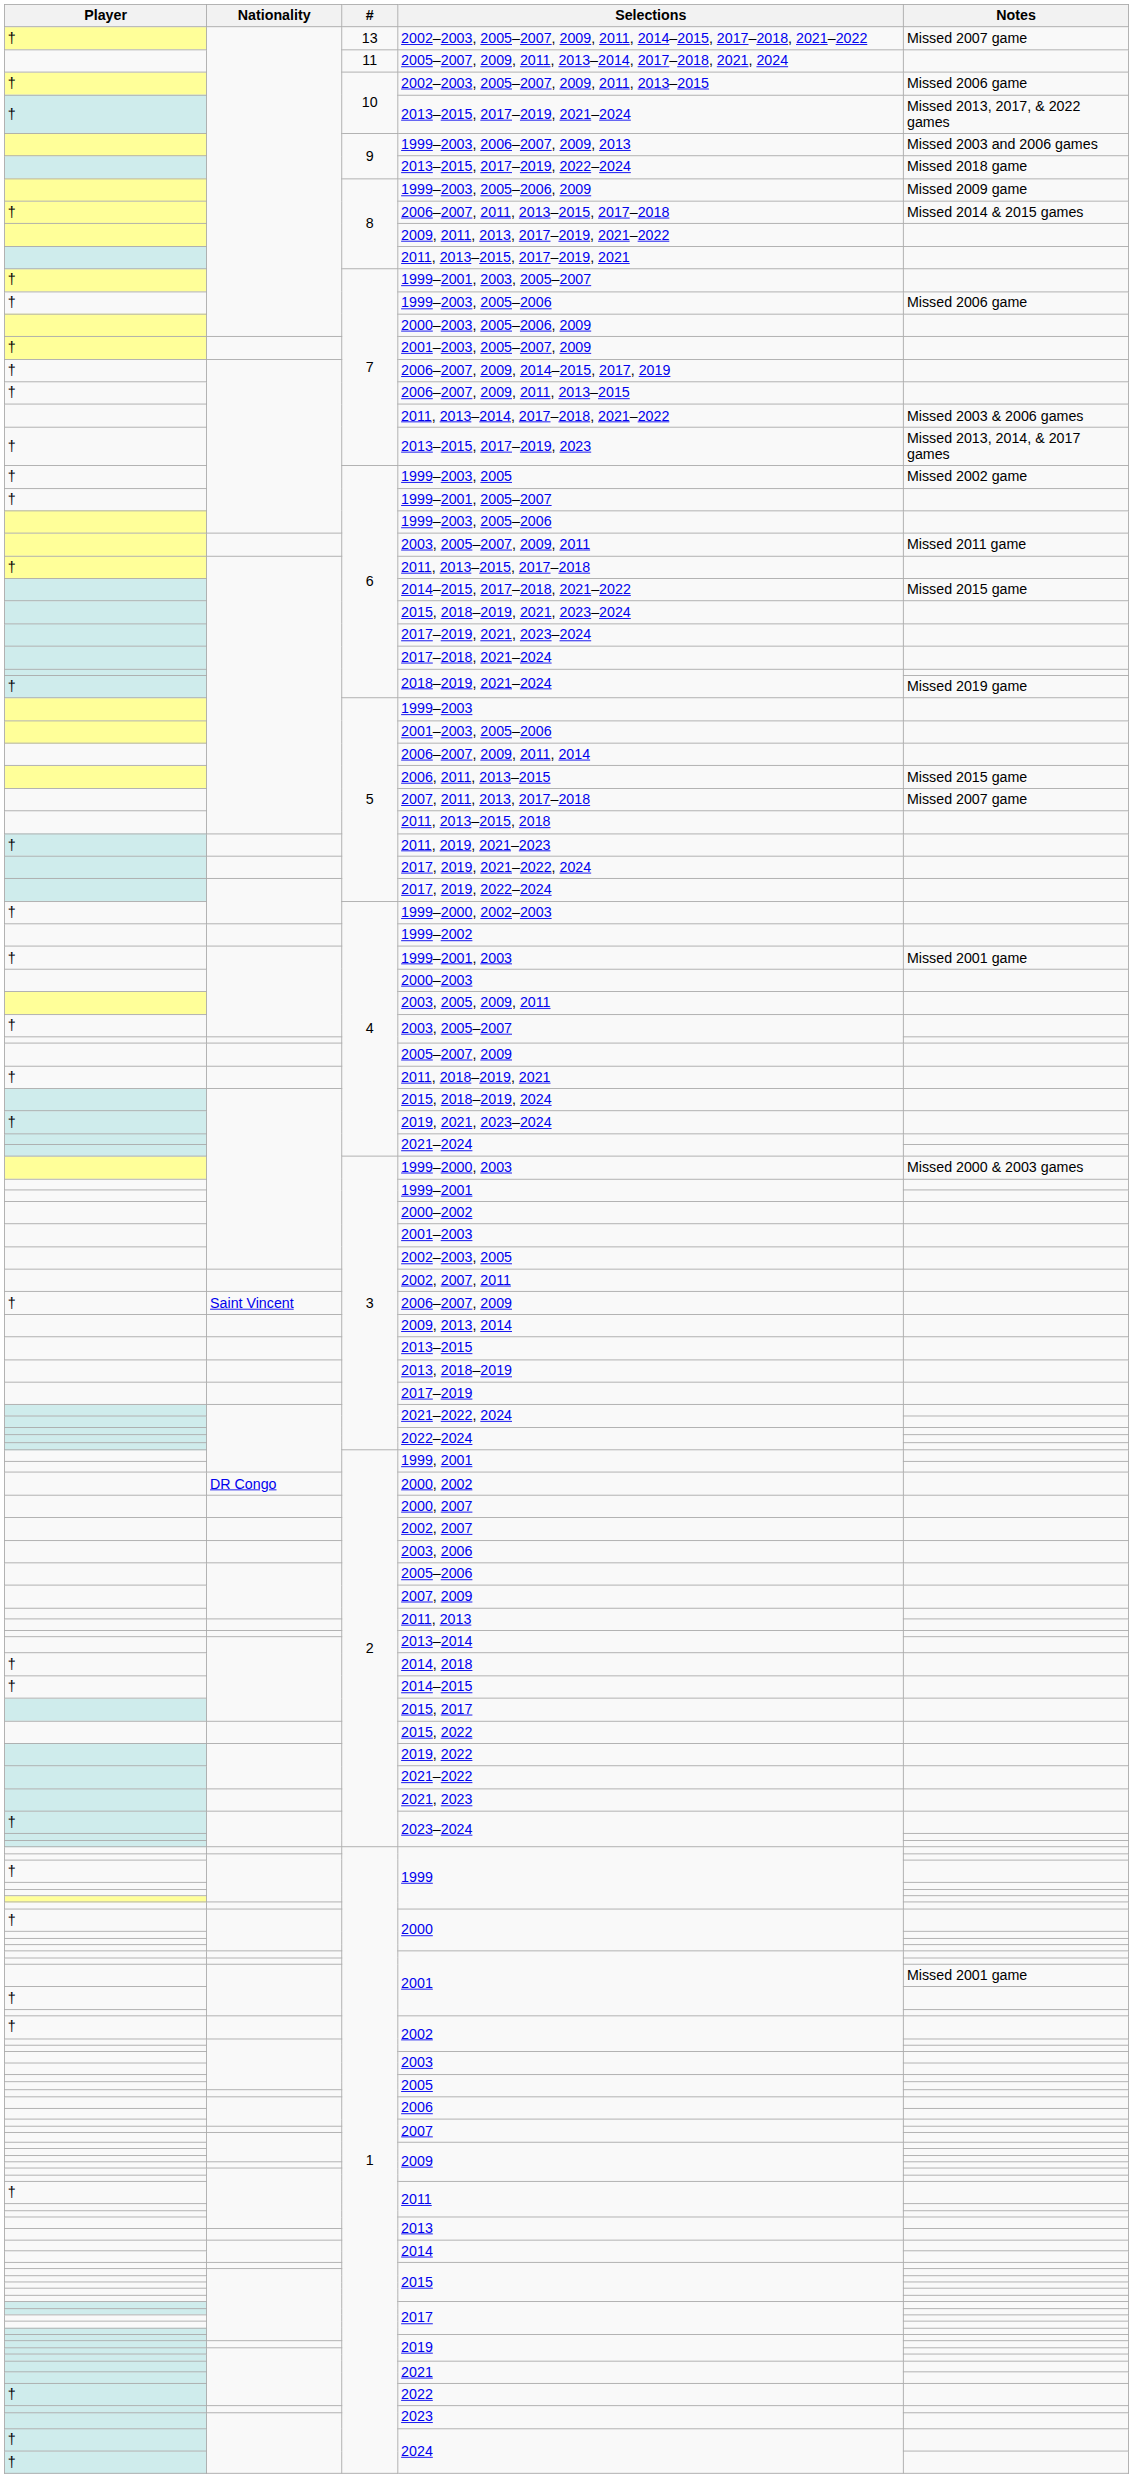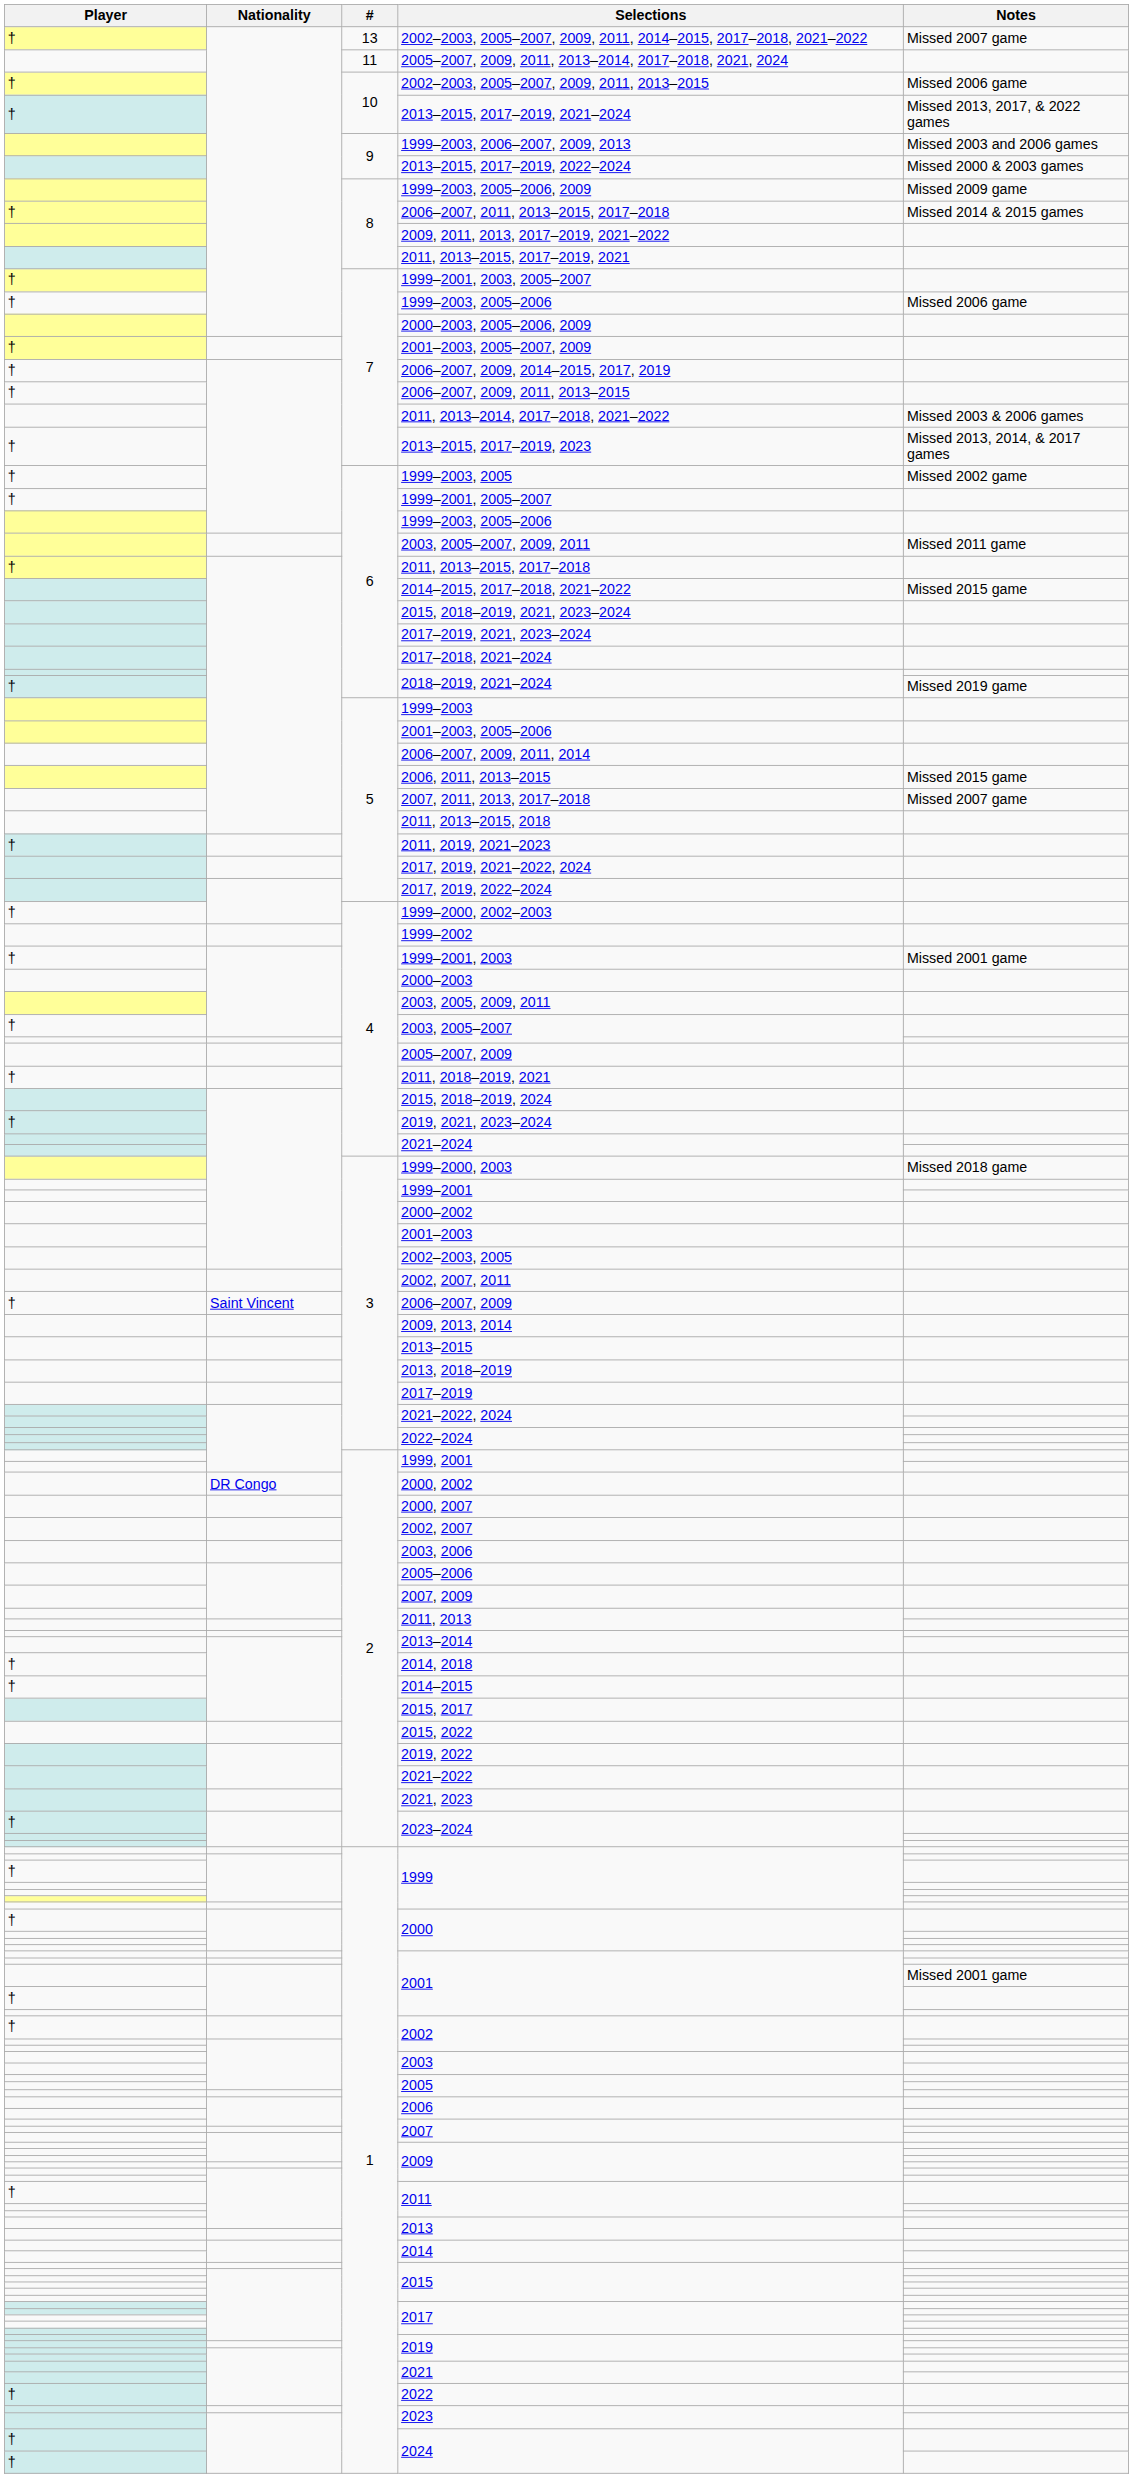(967, 167) Missed 2018 game -> (995, 167) Missed 2000 & 2003 games
(995, 1167) Missed 2000 & 2003 games -> (967, 1167) Missed 2018 game
